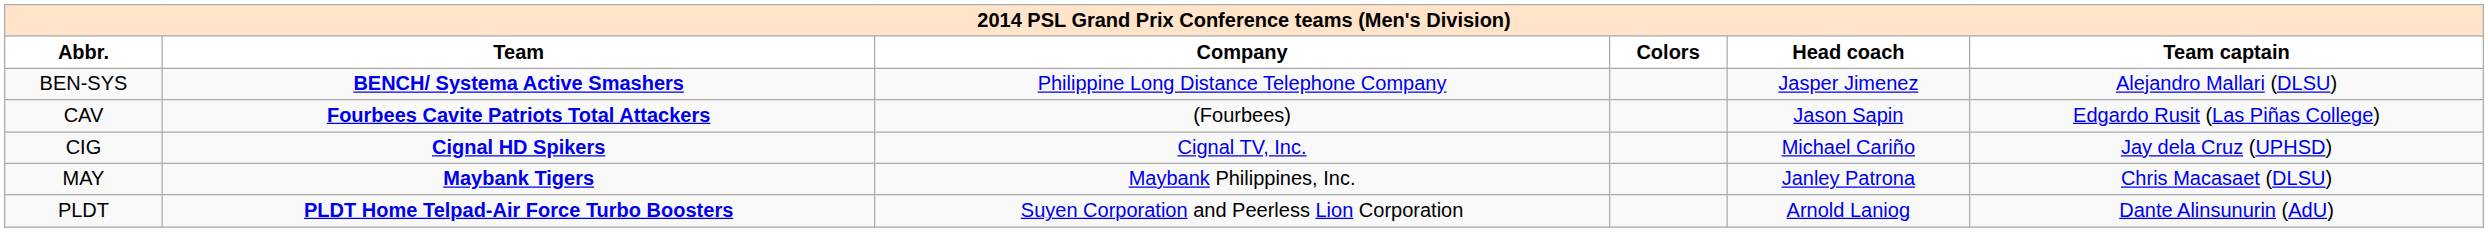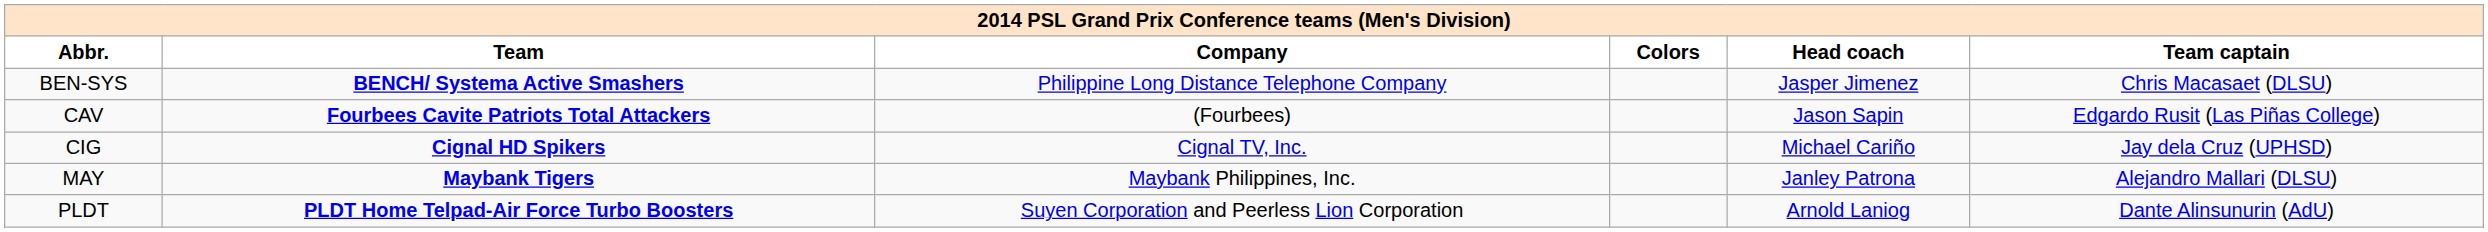(2226, 83) Alejandro Mallari (DLSU) -> (2227, 83) Chris Macasaet (DLSU)
(2227, 178) Chris Macasaet (DLSU) -> (2226, 178) Alejandro Mallari (DLSU)
